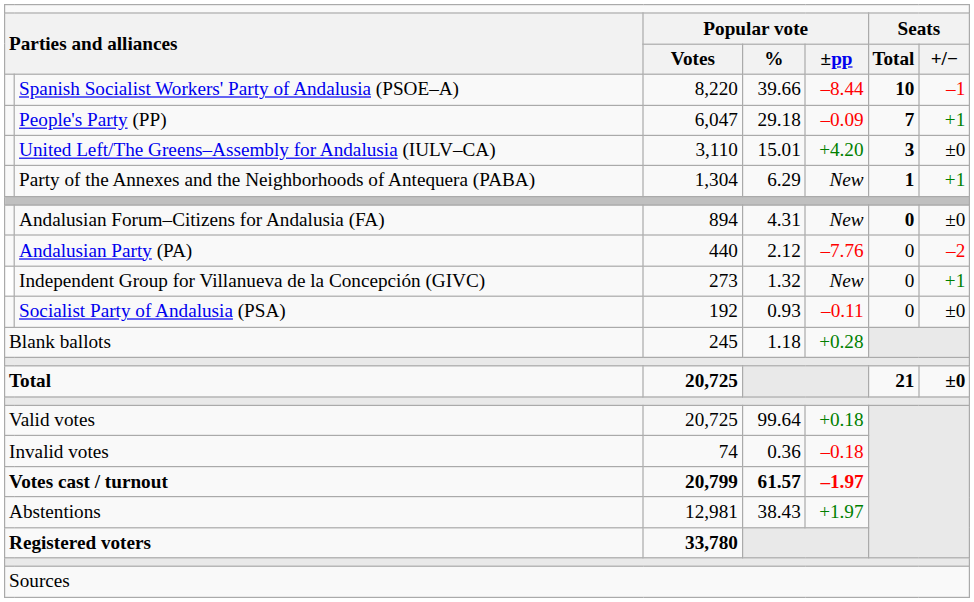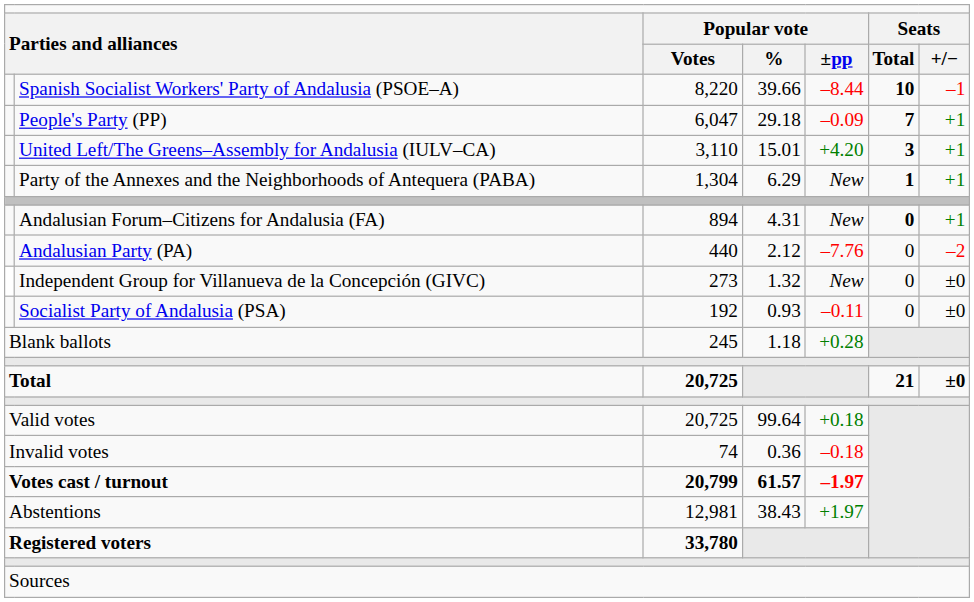(955, 150) ±0 -> (955, 150) +1
(955, 220) ±0 -> (955, 220) +1
(955, 281) +1 -> (955, 281) ±0
